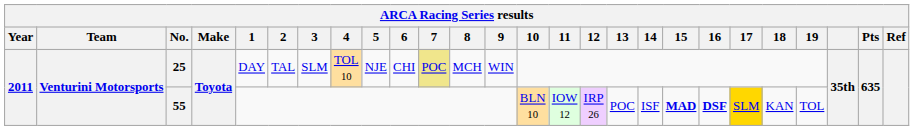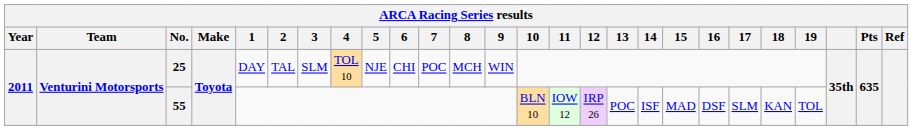(434, 68) khaki background -> (434, 68) no background
(681, 106) bold -> (681, 106) normal
(715, 106) bold -> (714, 106) normal
(746, 106) gold background -> (745, 106) no background
